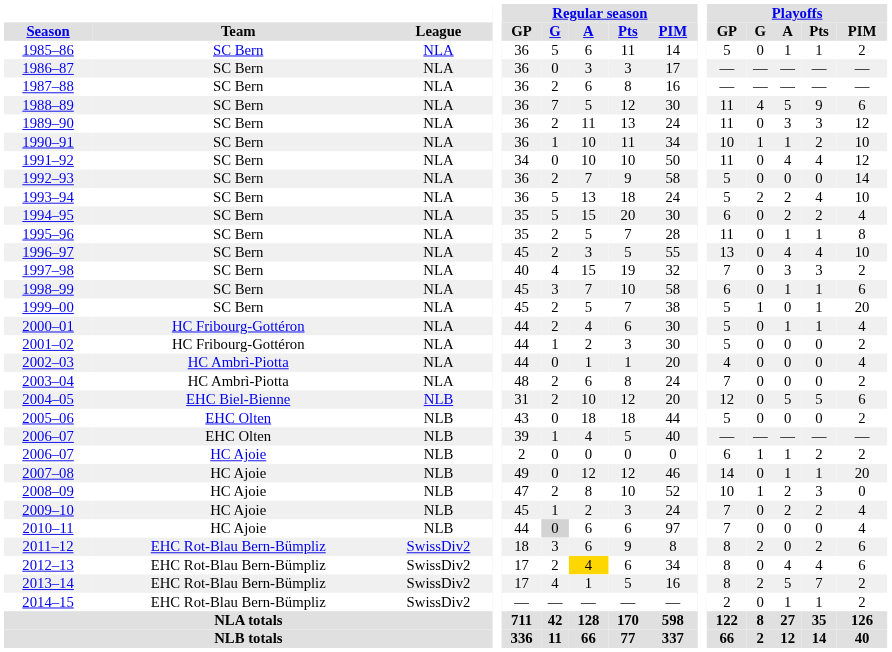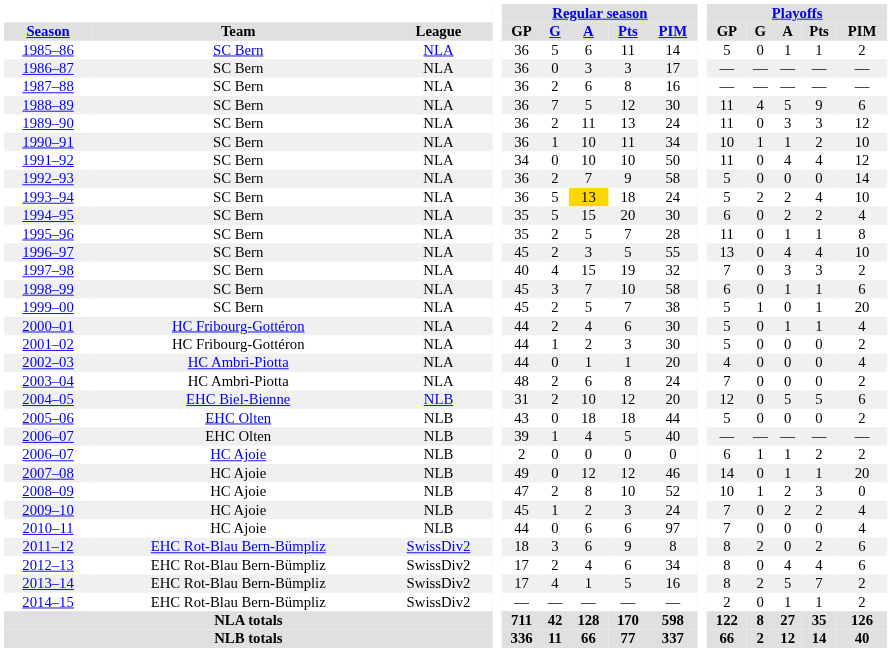(588, 197) no background -> (588, 197) gold background
(555, 528) lightgrey background -> (555, 528) no background
(588, 565) gold background -> (588, 565) no background
